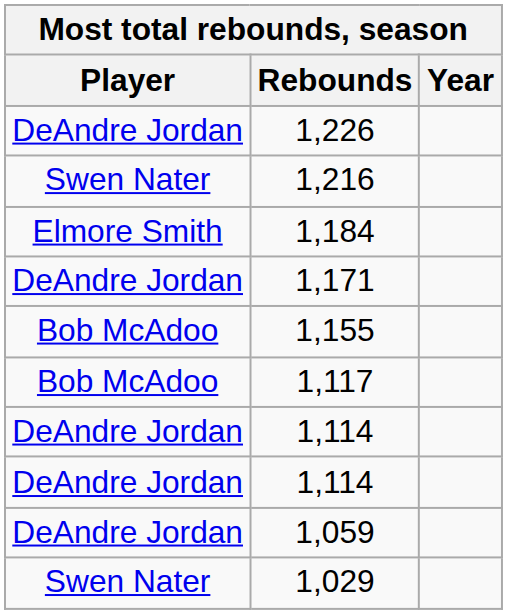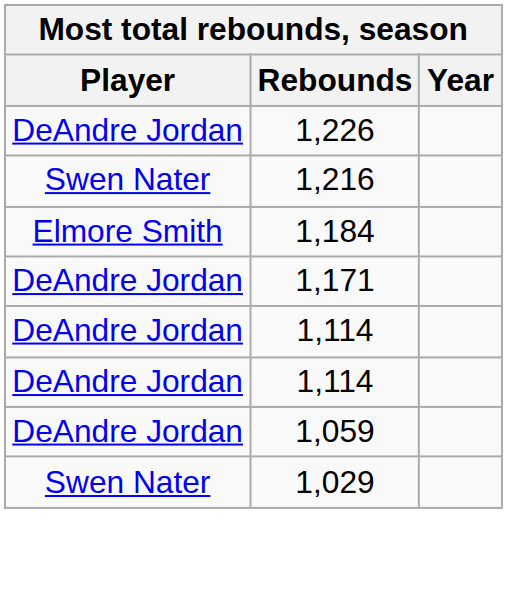- row: (128, 331)
- row: (128, 381)
